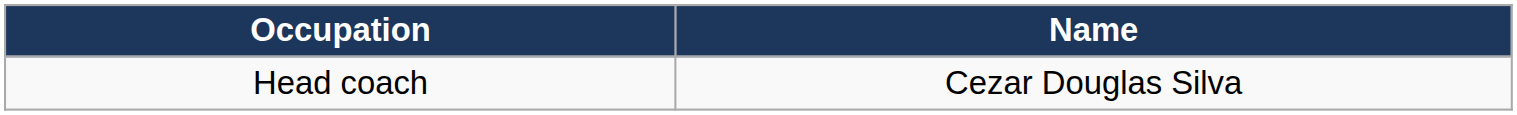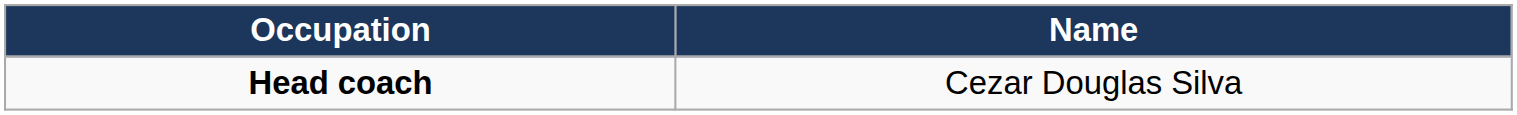(341, 82) normal -> (341, 82) bold
